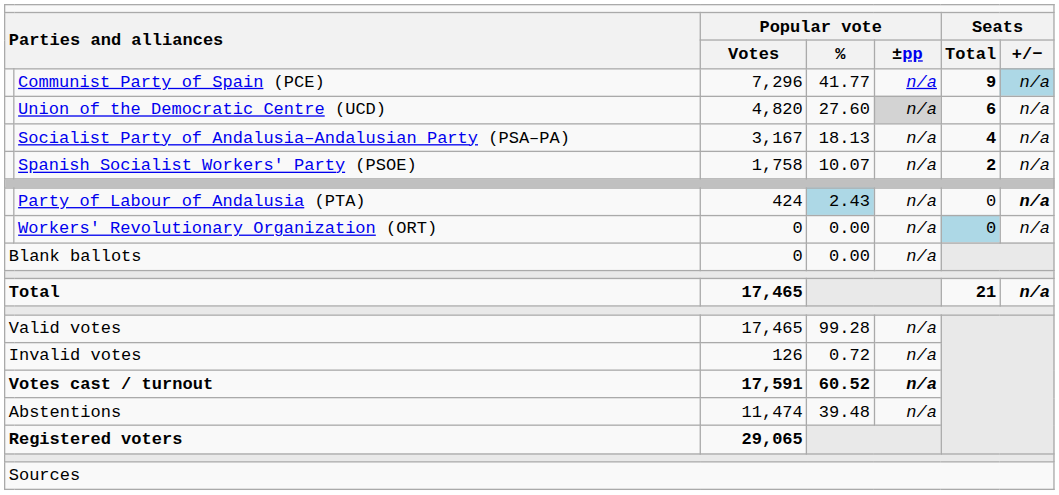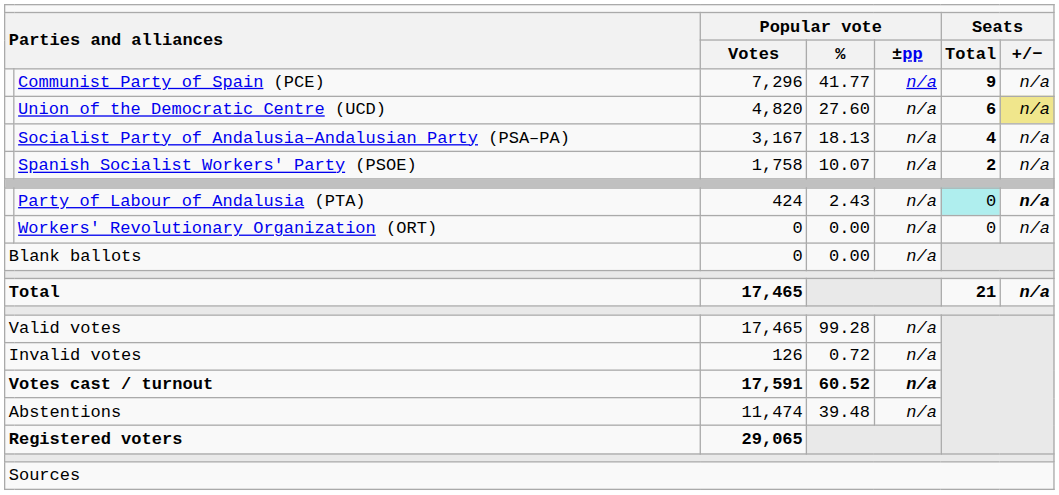(1035, 82) lightblue background -> (1035, 82) no background
(922, 110) lightgrey background -> (922, 110) no background
(1035, 110) no background -> (1035, 110) khaki background
(849, 201) lightblue background -> (849, 201) no background
(991, 201) no background -> (991, 201) paleturquoise background
(991, 229) lightblue background -> (991, 229) no background
